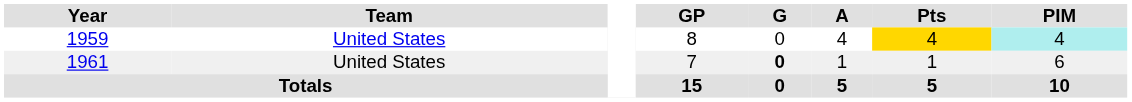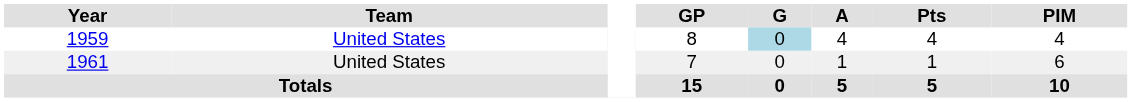(780, 39) no background -> (780, 39) lightblue background
(932, 39) gold background -> (932, 39) no background
(1059, 39) paleturquoise background -> (1059, 39) no background
(780, 62) bold -> (780, 62) normal
